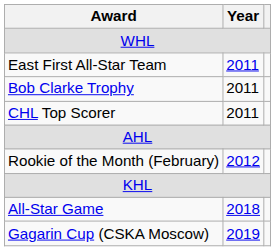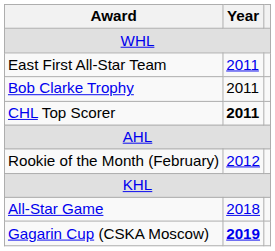(243, 112) normal -> (243, 112) bold
(243, 233) normal -> (243, 233) bold
